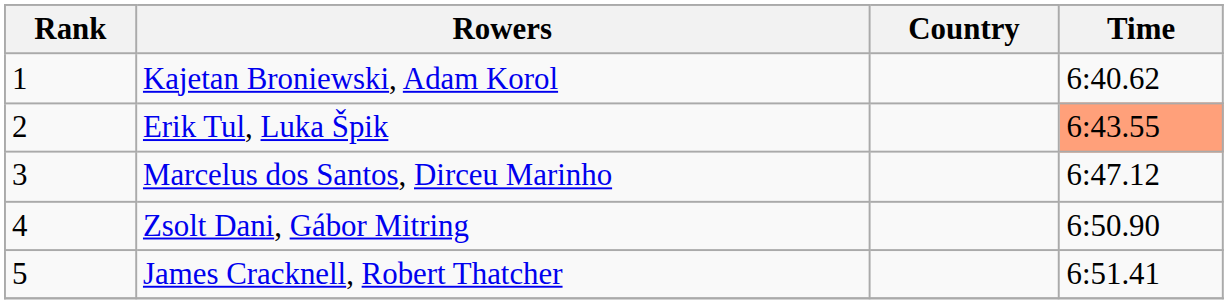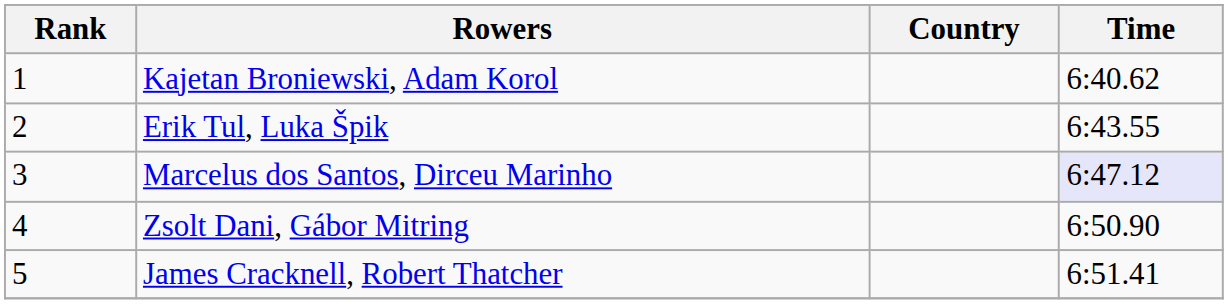(1113, 126) lightsalmon background -> (1113, 126) no background
(1113, 175) no background -> (1113, 175) lavender background
